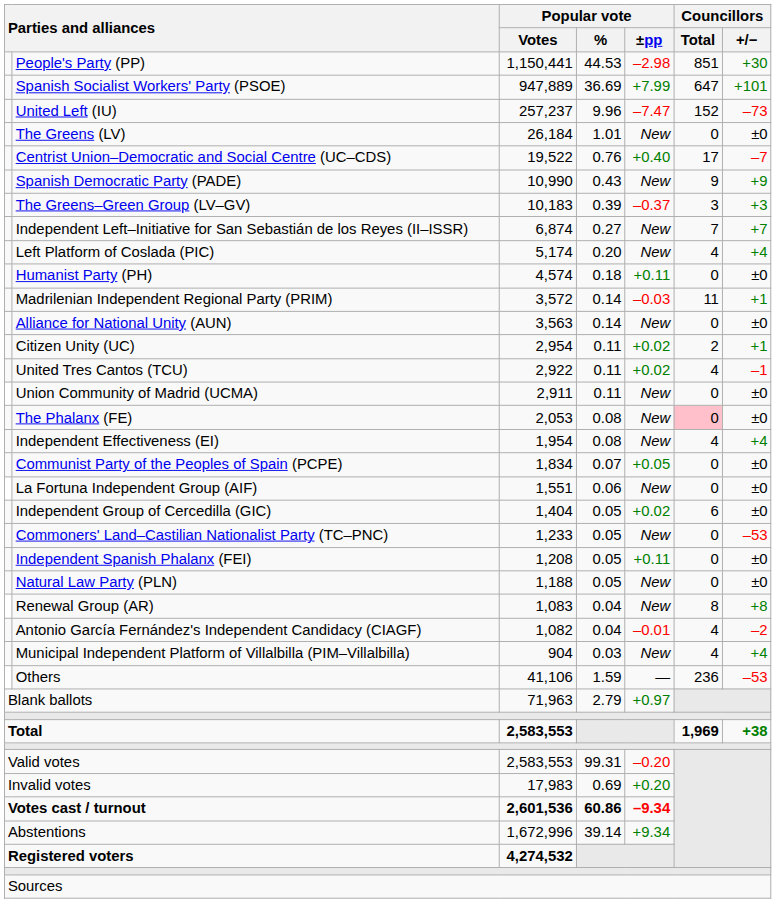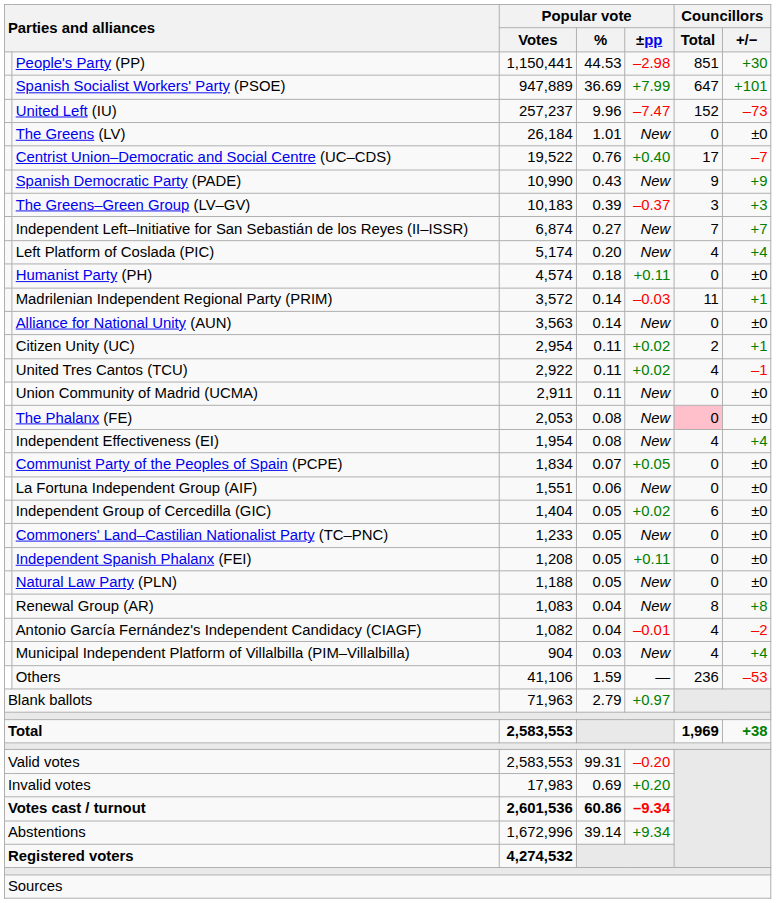(755, 535) –53 -> (759, 535) ±0
